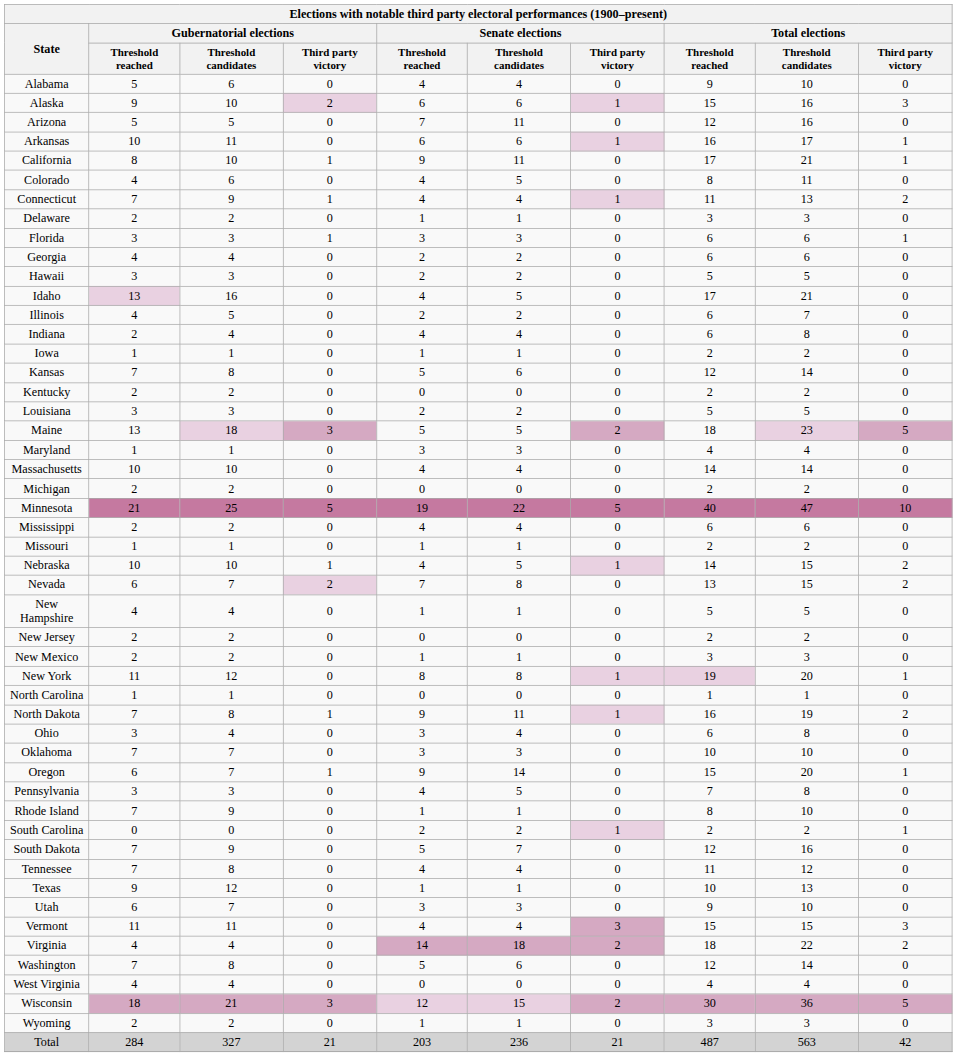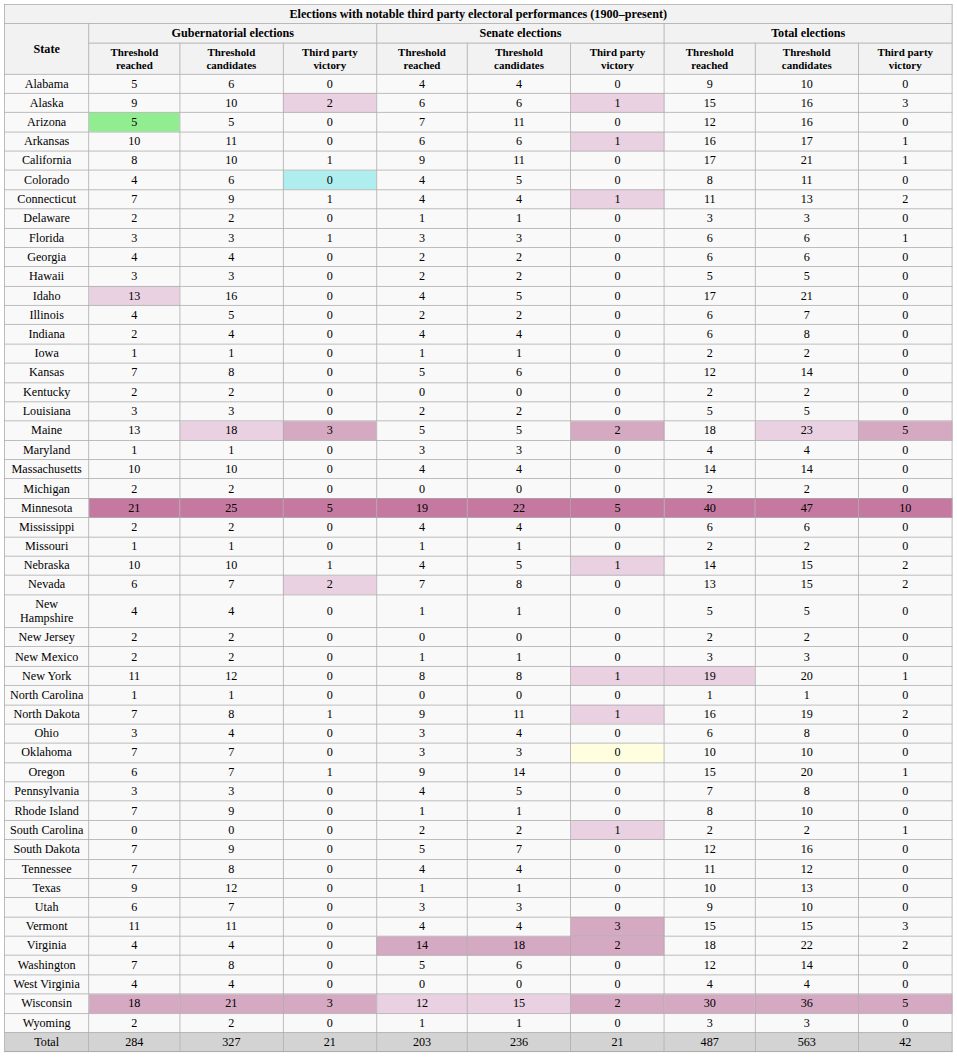(134, 122) no background -> (134, 122) lightgreen background
(330, 180) no background -> (330, 180) paleturquoise background
(618, 753) no background -> (618, 753) lightyellow background
